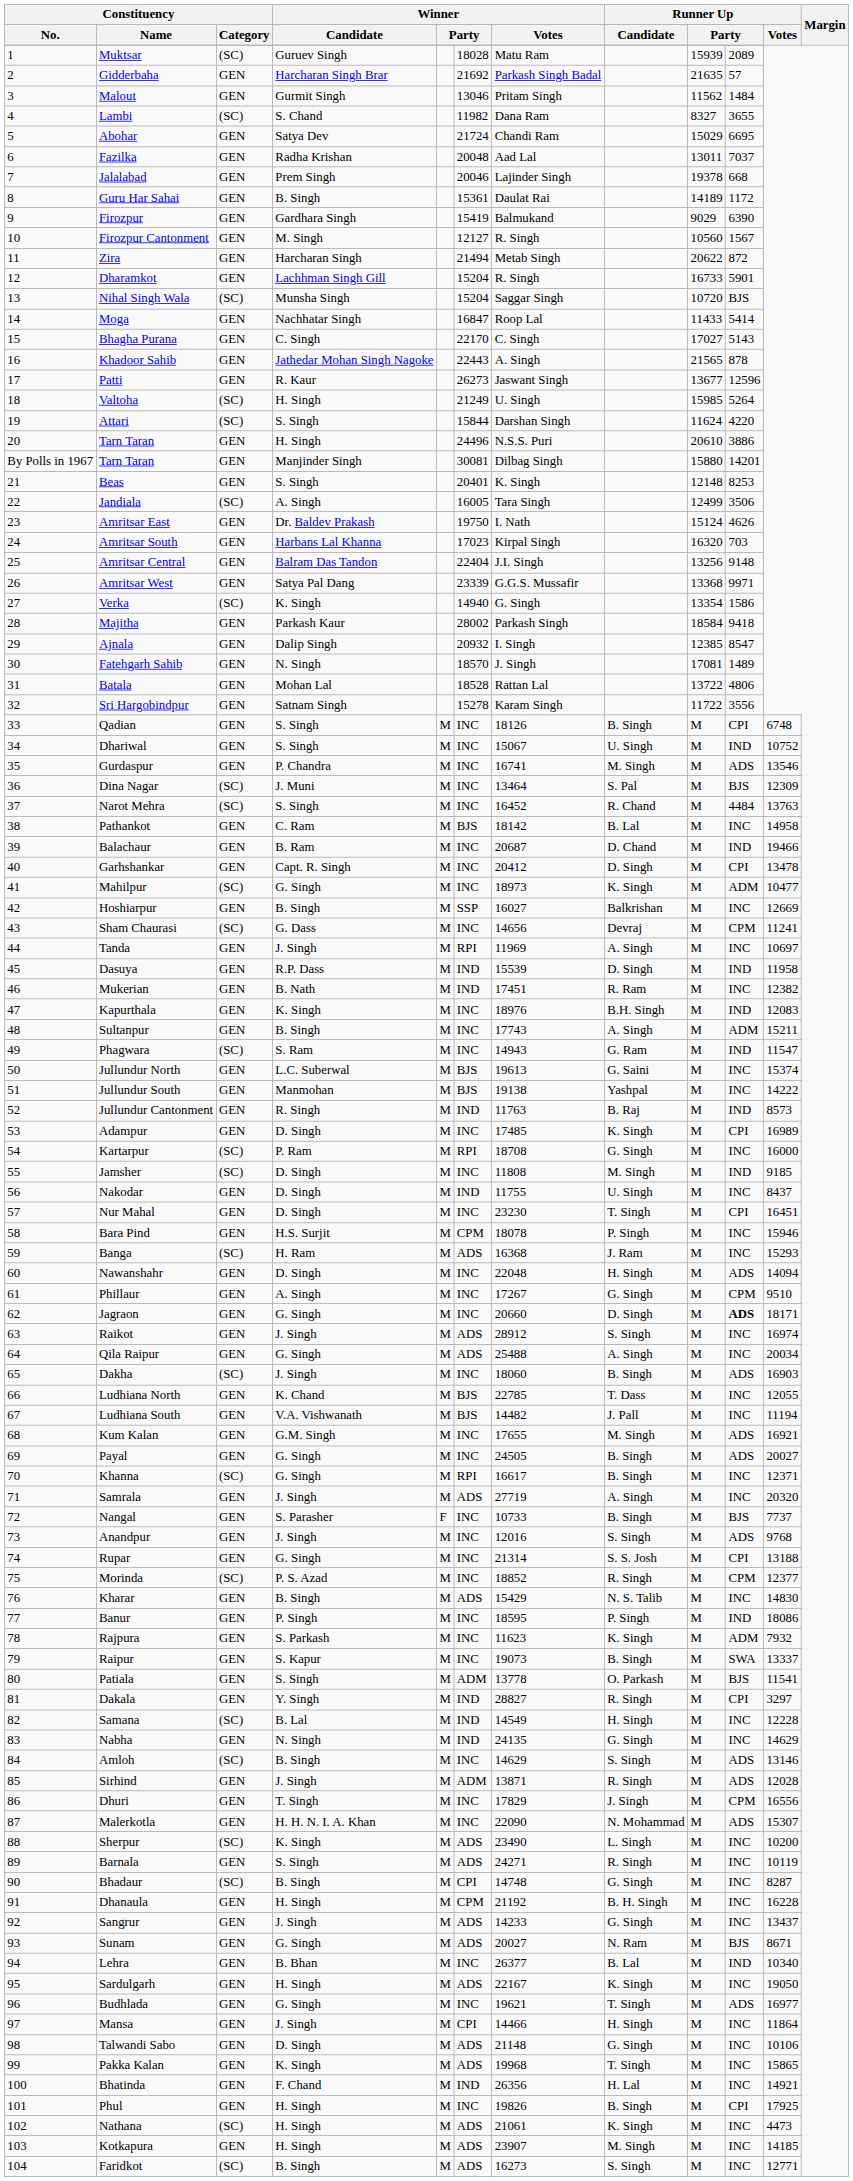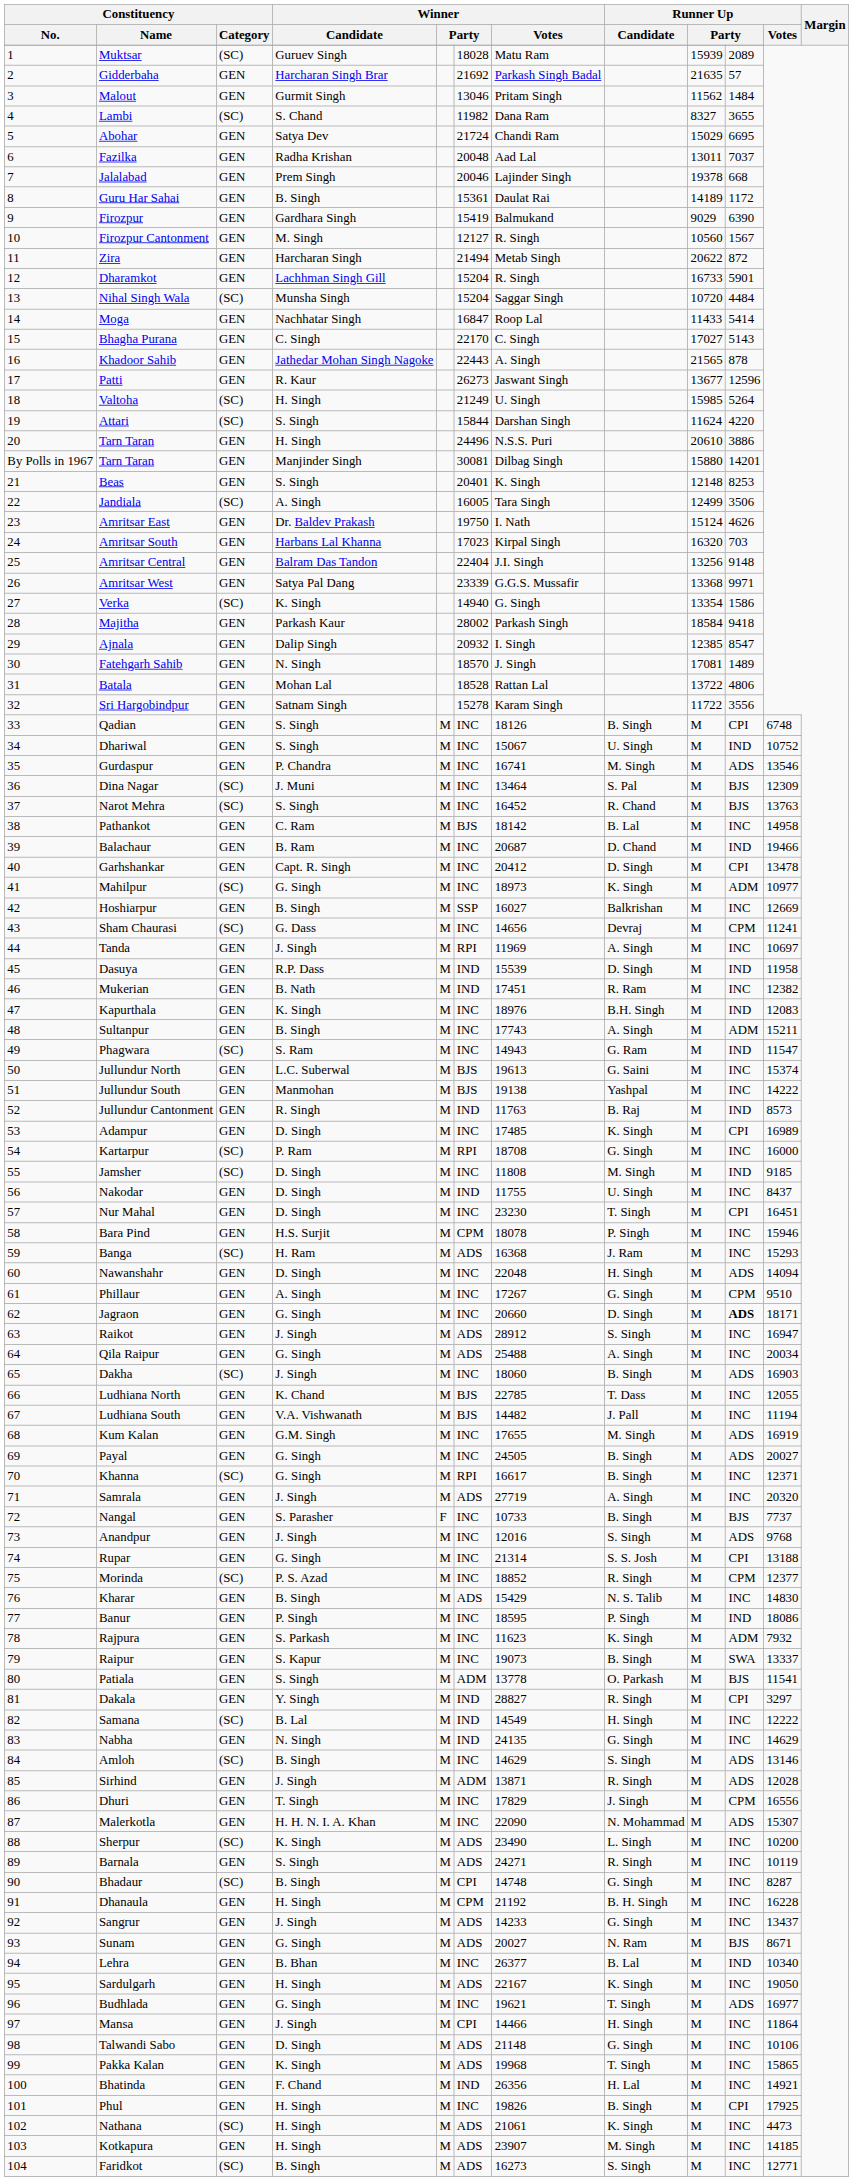(739, 298) BJS -> (741, 298) 4484
(741, 806) 4484 -> (739, 806) BJS
(782, 887) 10477 -> (782, 887) 10977
(782, 1334) 16974 -> (782, 1334) 16947
(782, 1435) 16921 -> (782, 1435) 16919
(782, 1719) 12228 -> (782, 1719) 12222
